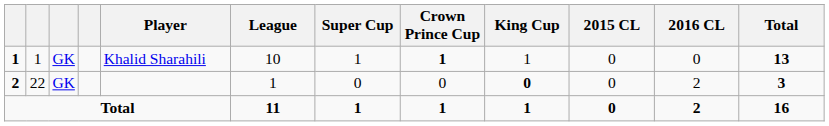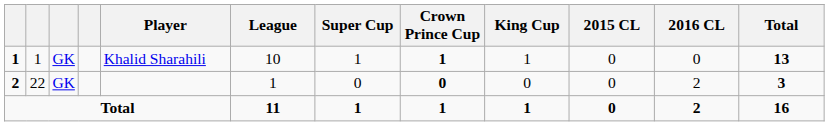(442, 83) normal -> (442, 83) bold
(527, 83) bold -> (527, 83) normal
